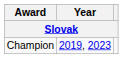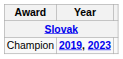(85, 45) normal -> (85, 45) bold
